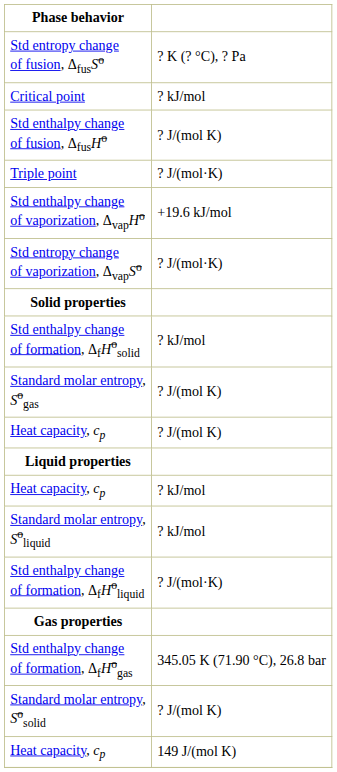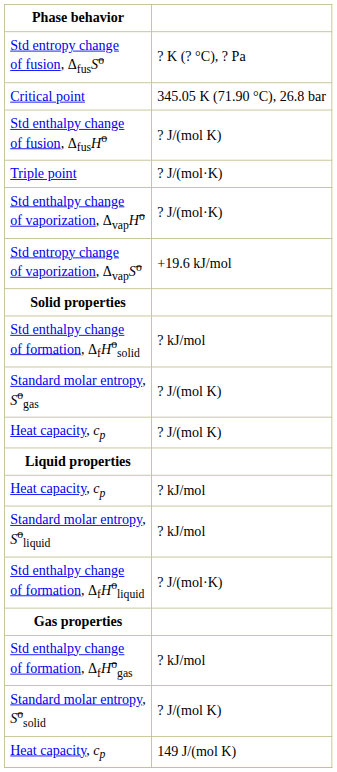(181, 96) ? kJ/mol -> (242, 96) 345.05 K (71.90 °C), 26.8 bar
(194, 212) +19.6 kJ/mol -> (190, 212) ? J/(mol·K)
(190, 263) ? J/(mol·K) -> (194, 263) +19.6 kJ/mol
(242, 660) 345.05 K (71.90 °C), 26.8 bar -> (181, 660) ? kJ/mol
